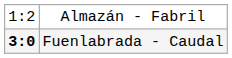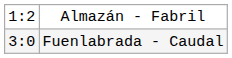(22, 41) bold -> (22, 41) normal
